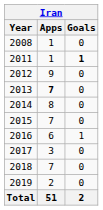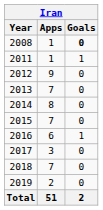(81, 43) normal -> (81, 43) bold
(81, 58) bold -> (81, 58) normal
(51, 89) bold -> (51, 89) normal
